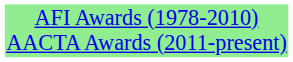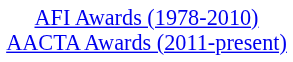(147, 30) lightgreen background -> (147, 30) no background
